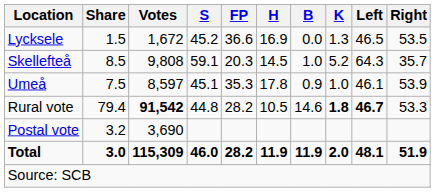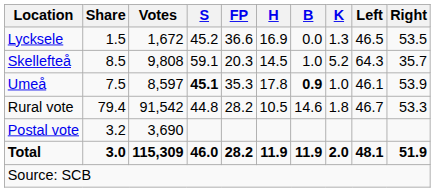(204, 84) normal -> (204, 84) bold
(312, 84) normal -> (312, 84) bold
(162, 107) bold -> (162, 107) normal
(339, 107) bold -> (339, 107) normal
(370, 107) bold -> (370, 107) normal
